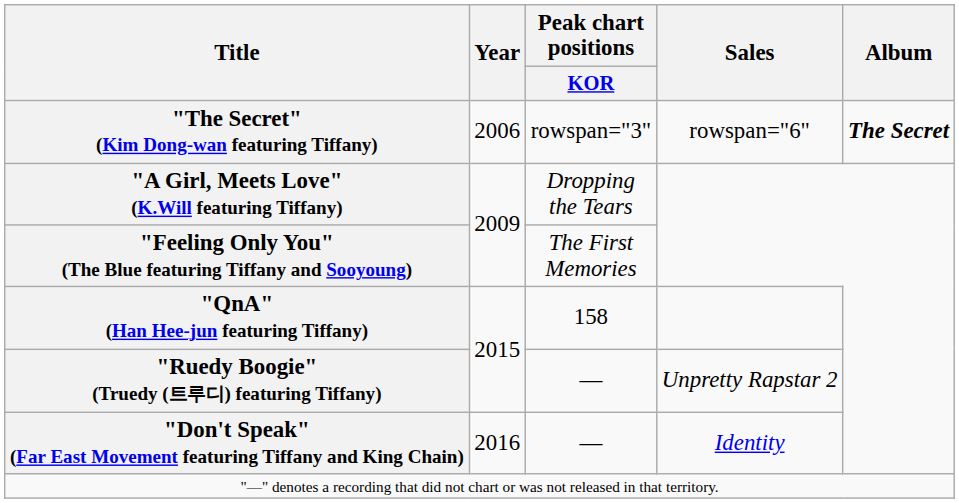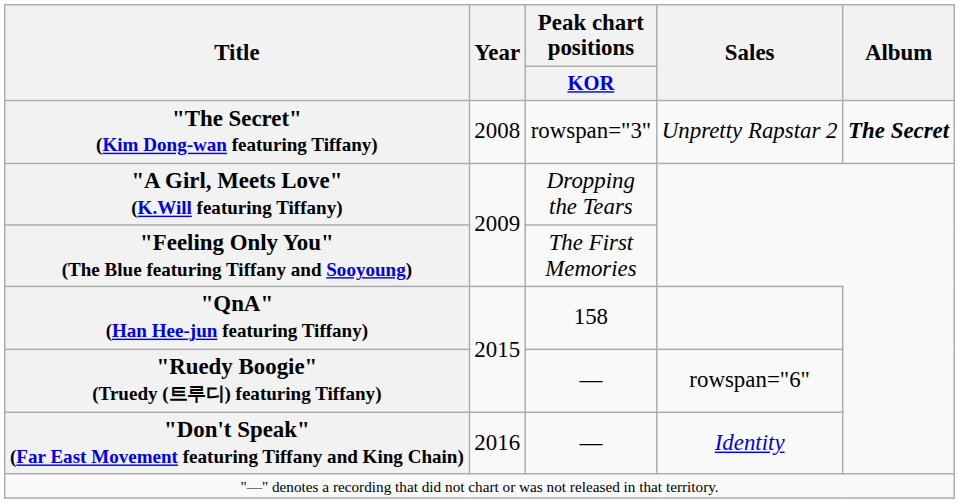(497, 131) 2006 -> (497, 131) 2008
(750, 131) rowspan="6" -> (750, 131) Unpretty Rapstar 2
(750, 380) Unpretty Rapstar 2 -> (750, 380) rowspan="6"
